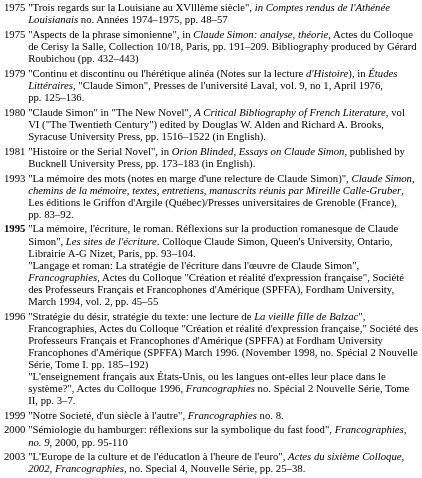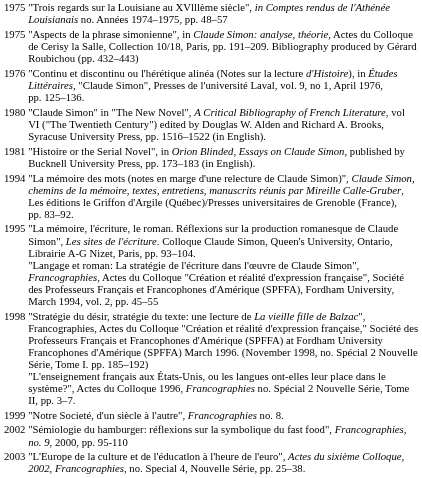(15, 73) 1979 -> (15, 73) 1976
(15, 178) 1993 -> (15, 178) 1994
(15, 229) bold -> (15, 229) normal
(15, 316) 1996 -> (15, 316) 1998
(15, 430) 2000 -> (15, 430) 2002
